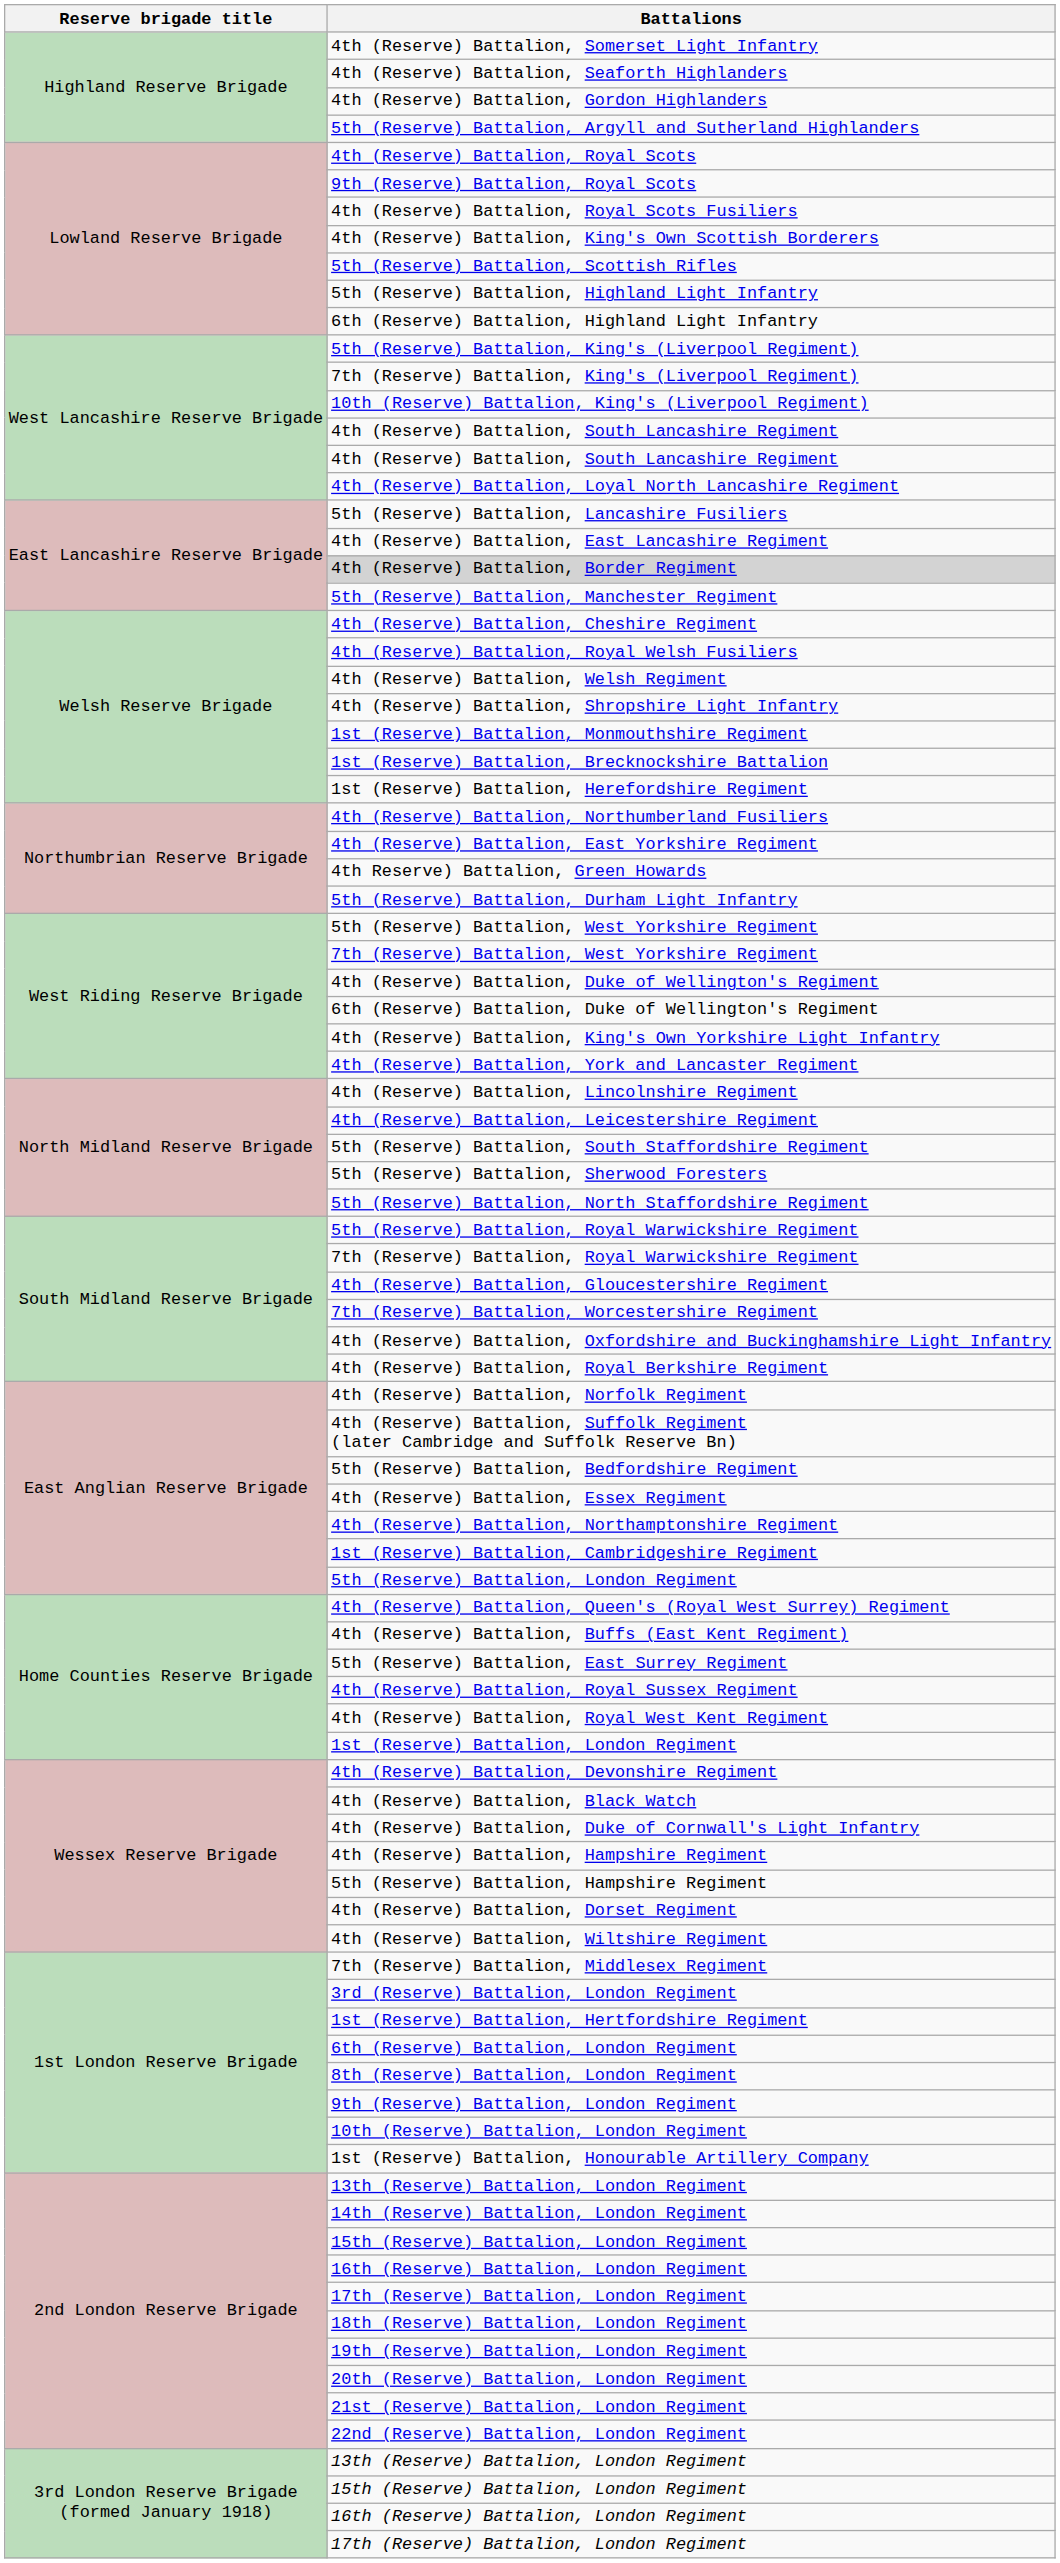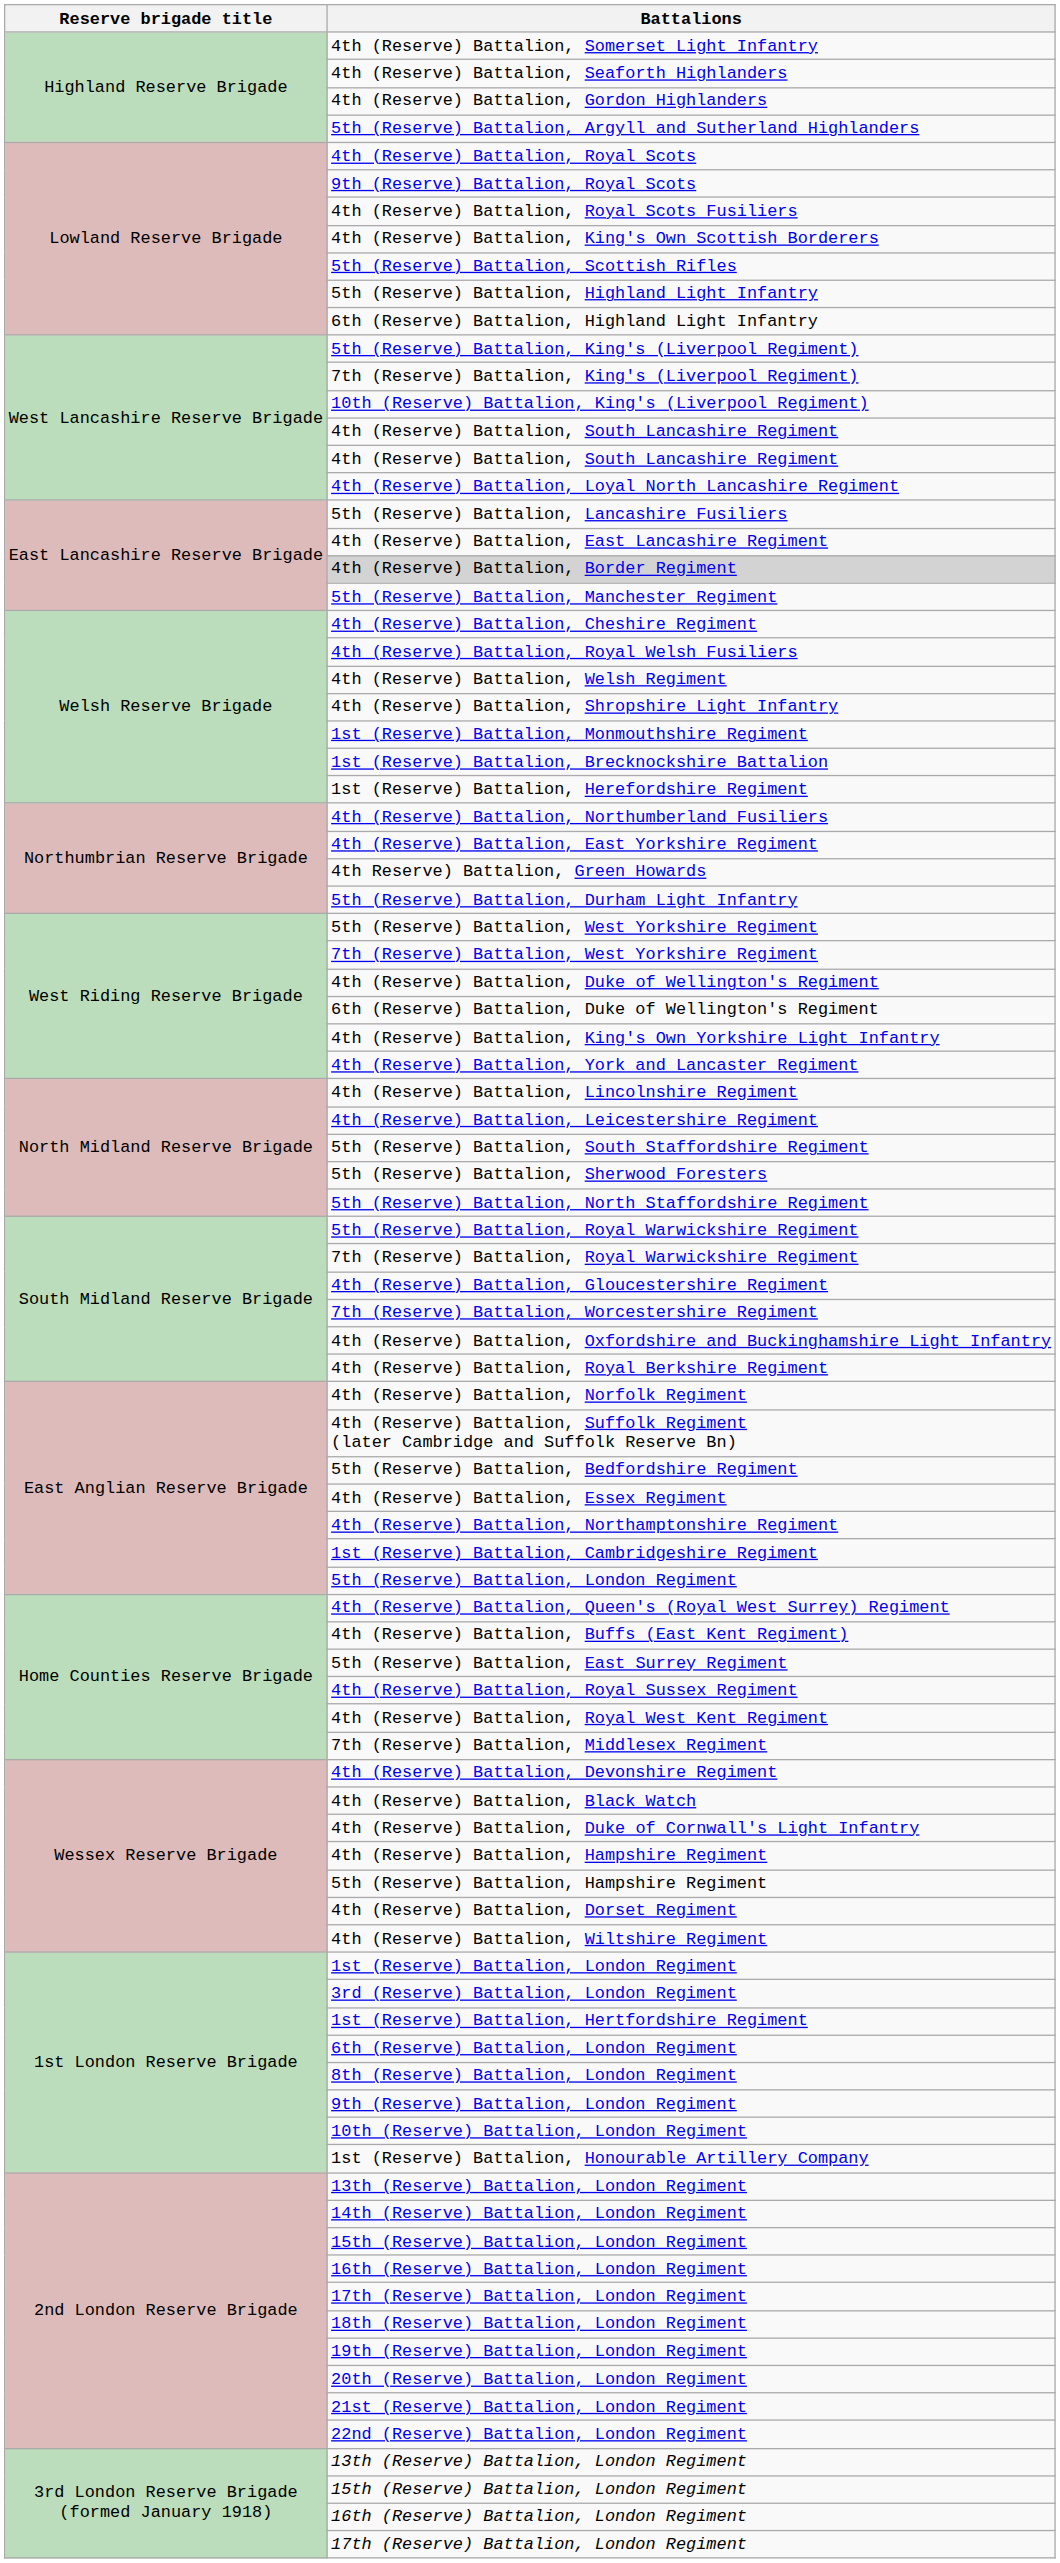(534, 1746) 1st (Reserve) Battalion, London Regiment -> (549, 1746) 7th (Reserve) Battalion, Middlesex Regiment
(549, 1966) 7th (Reserve) Battalion, Middlesex Regiment -> (534, 1966) 1st (Reserve) Battalion, London Regiment
